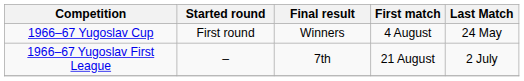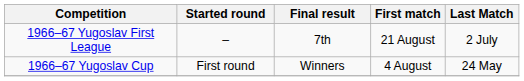rows swapped: (91, 59) <-> (91, 33)
